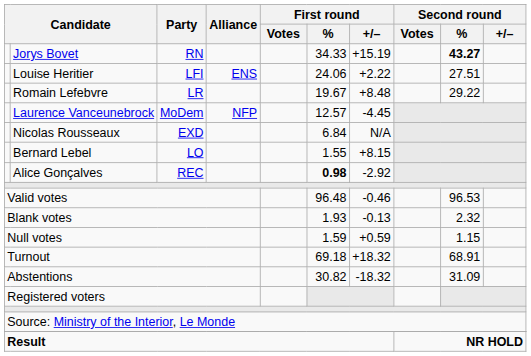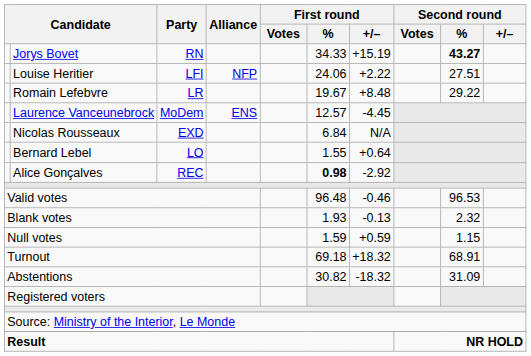(244, 74) ENS -> (245, 74) NFP
(245, 113) NFP -> (244, 113) ENS
(375, 153) +8.15 -> (375, 153) +0.64
